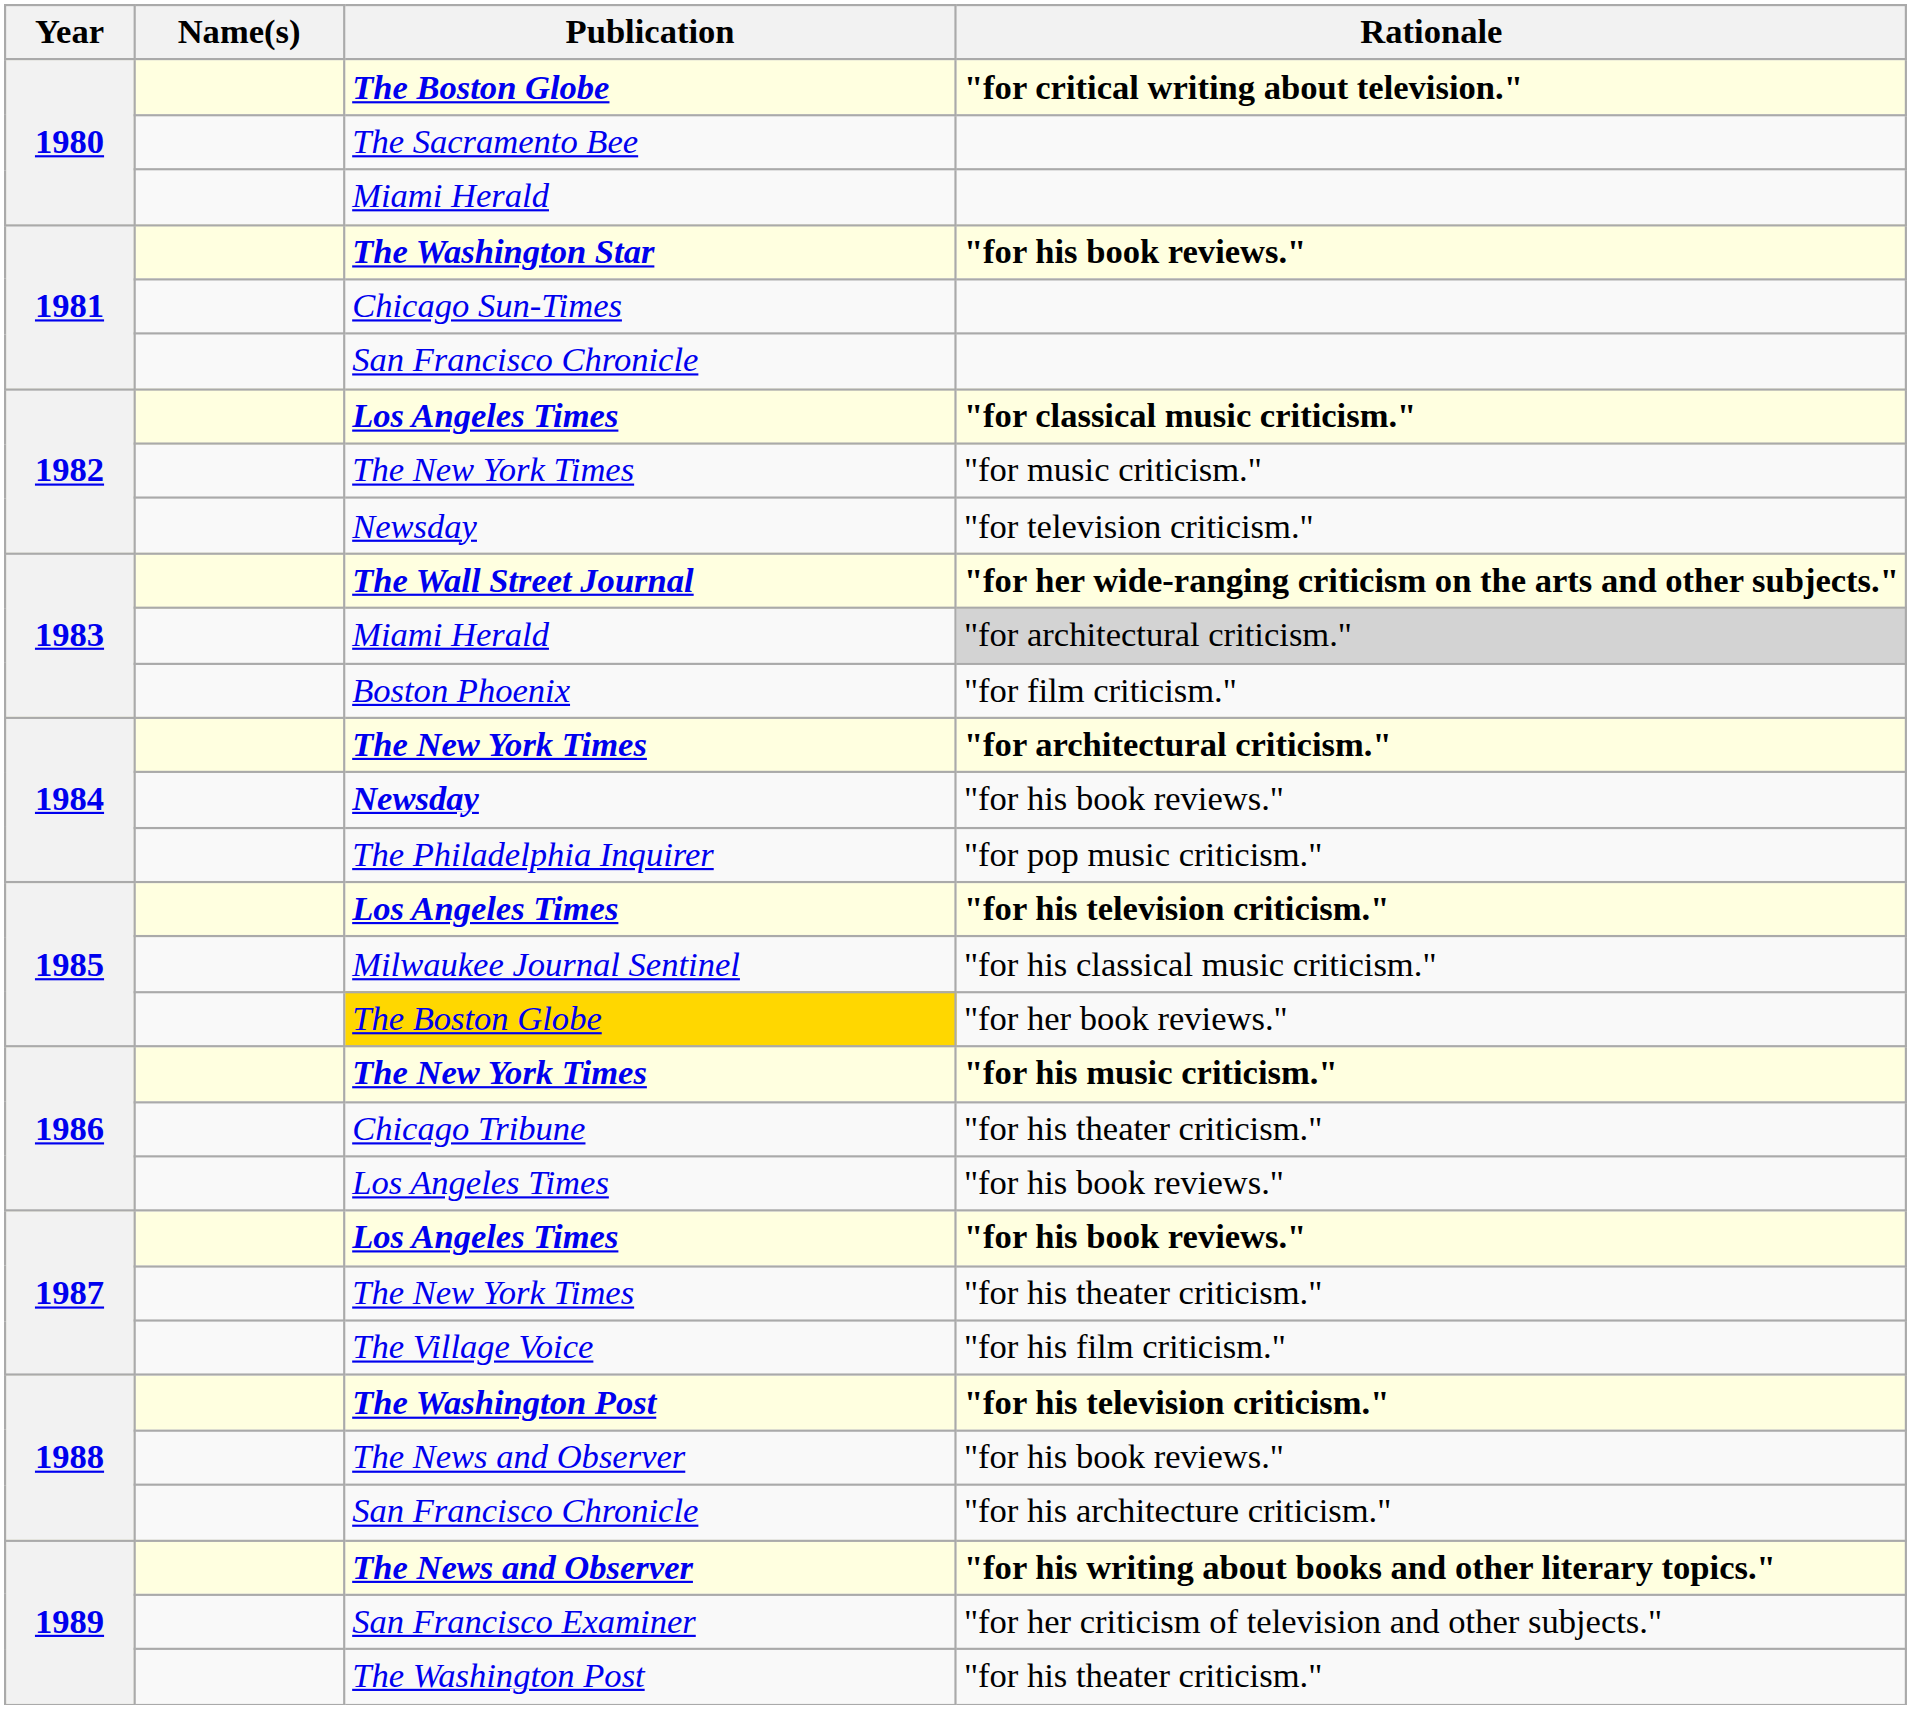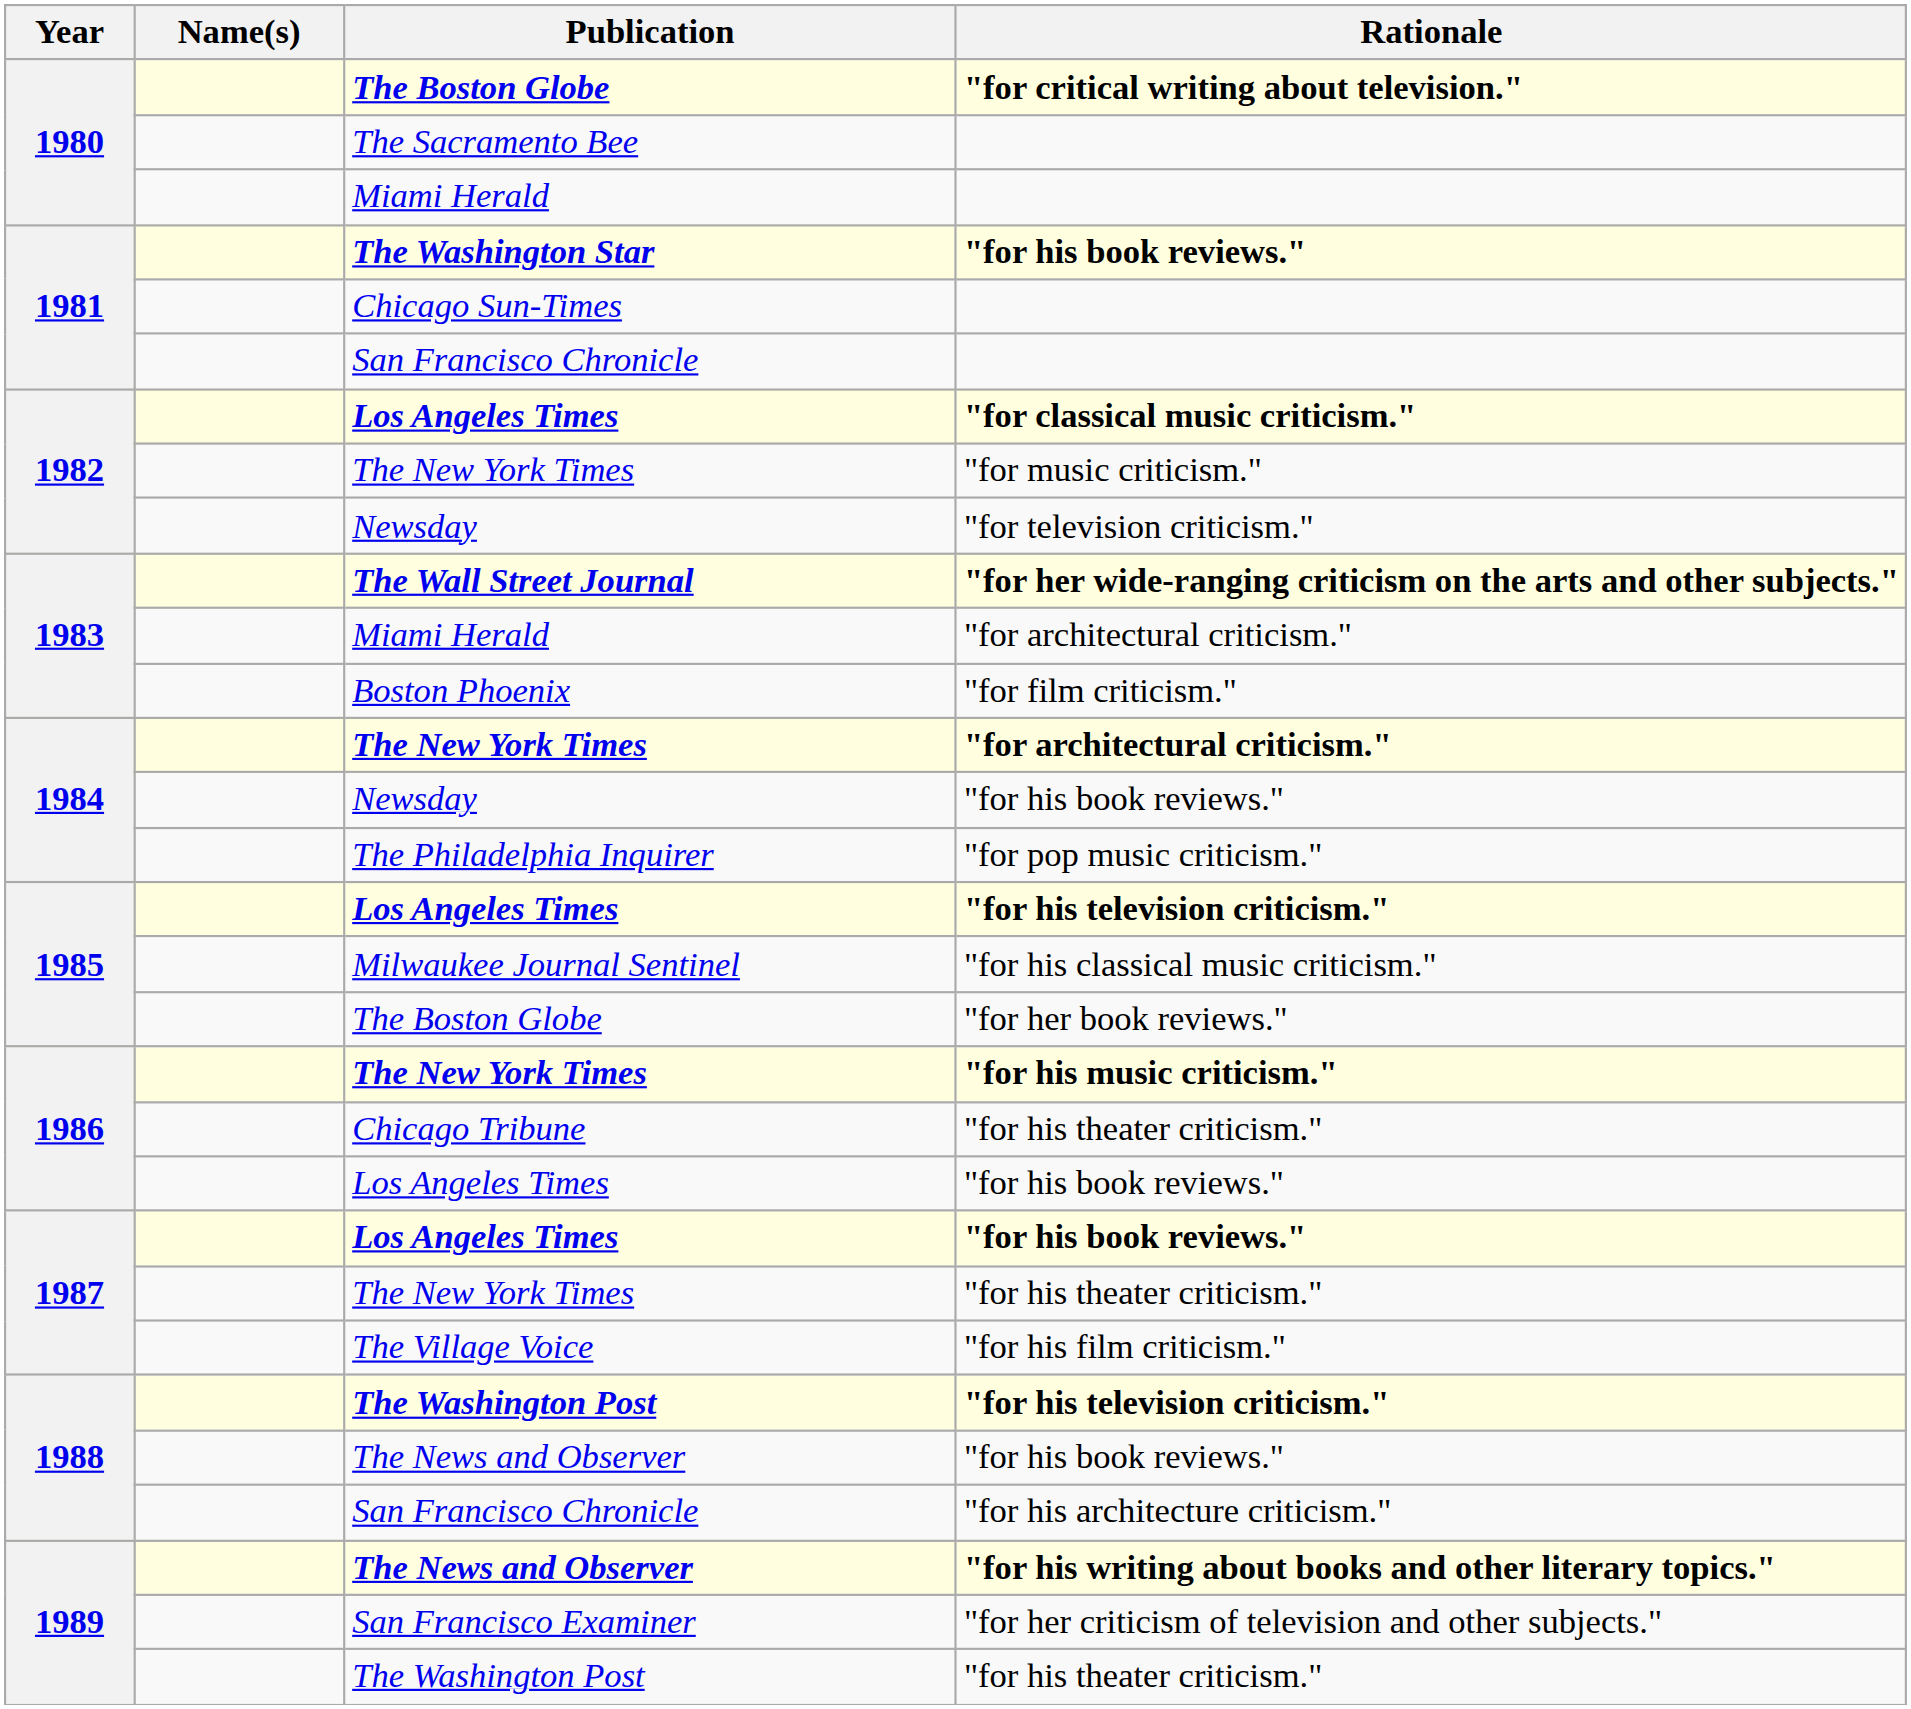(1158, 634) lightgrey background -> (1158, 634) no background
(416, 799) bold -> (415, 799) normal
(477, 1018) gold background -> (477, 1018) no background
